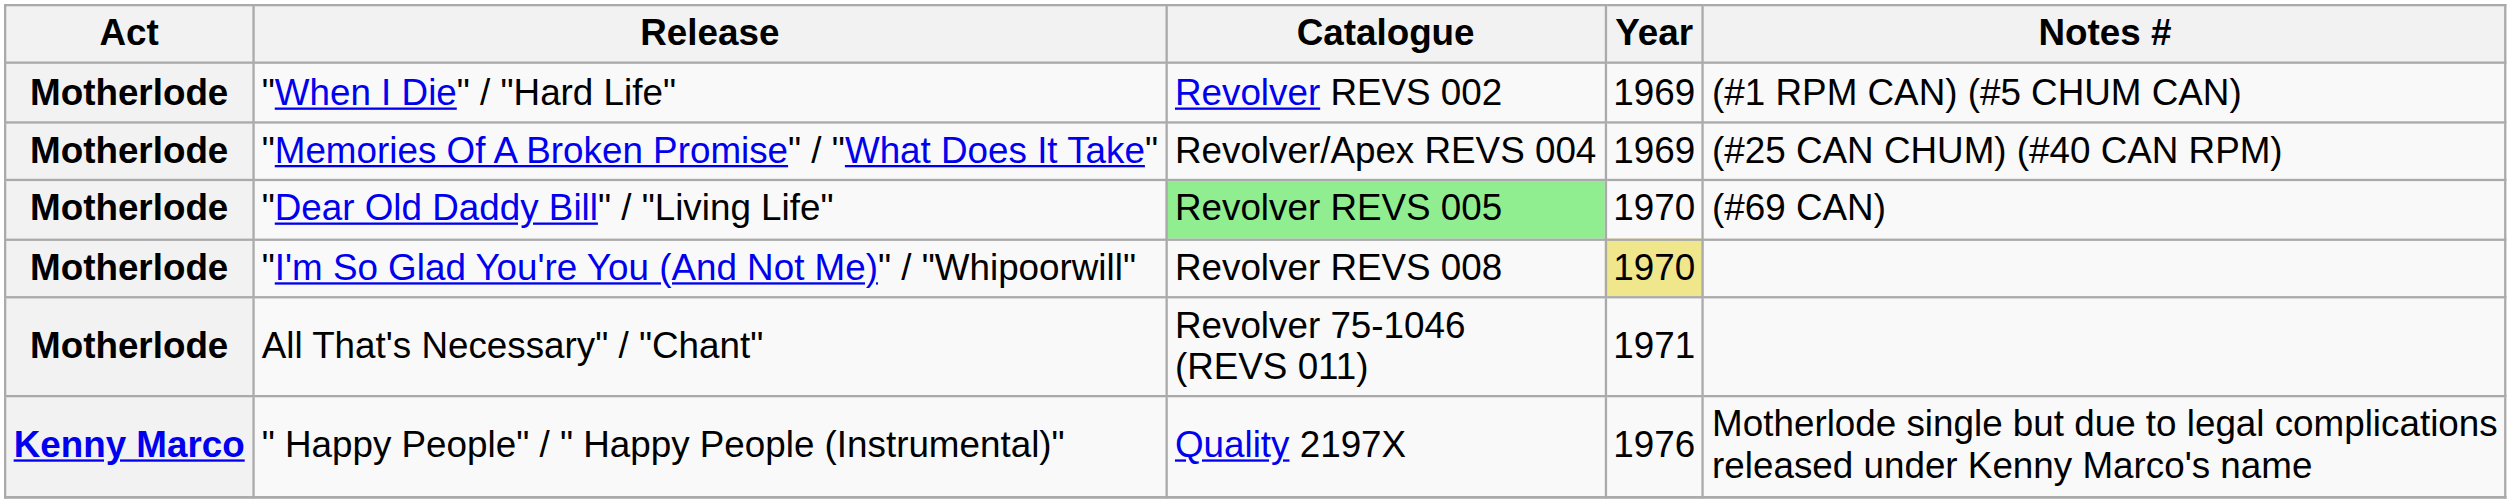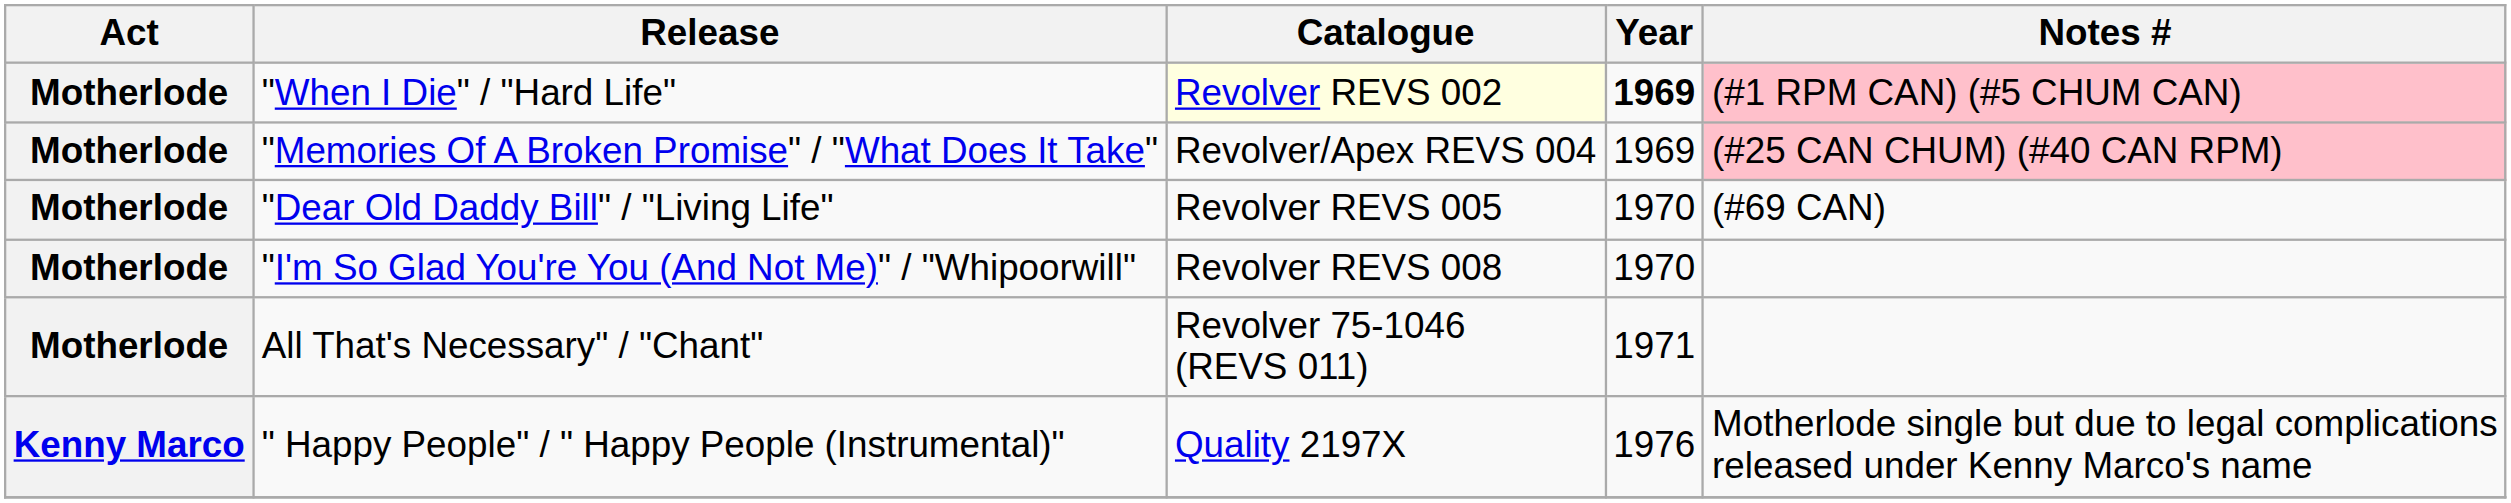(1339, 92) no background -> (1339, 92) lightyellow background
(1654, 92) normal -> (1654, 92) bold
(1977, 92) no background -> (1977, 92) pink background
(1997, 150) no background -> (1997, 150) pink background
(1339, 208) lightgreen background -> (1339, 208) no background
(1654, 267) khaki background -> (1654, 267) no background
